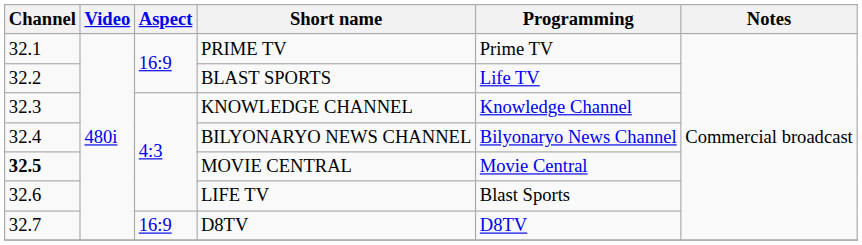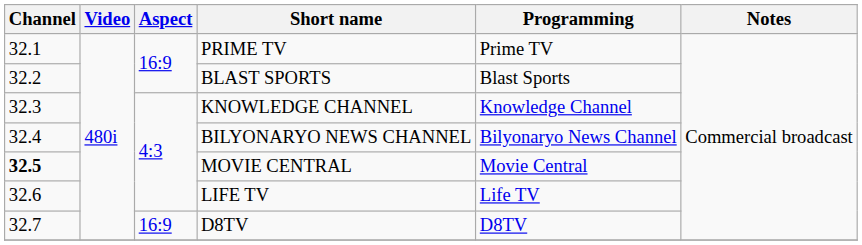(510, 78) Life TV -> (525, 78) Blast Sports
(525, 195) Blast Sports -> (510, 195) Life TV
